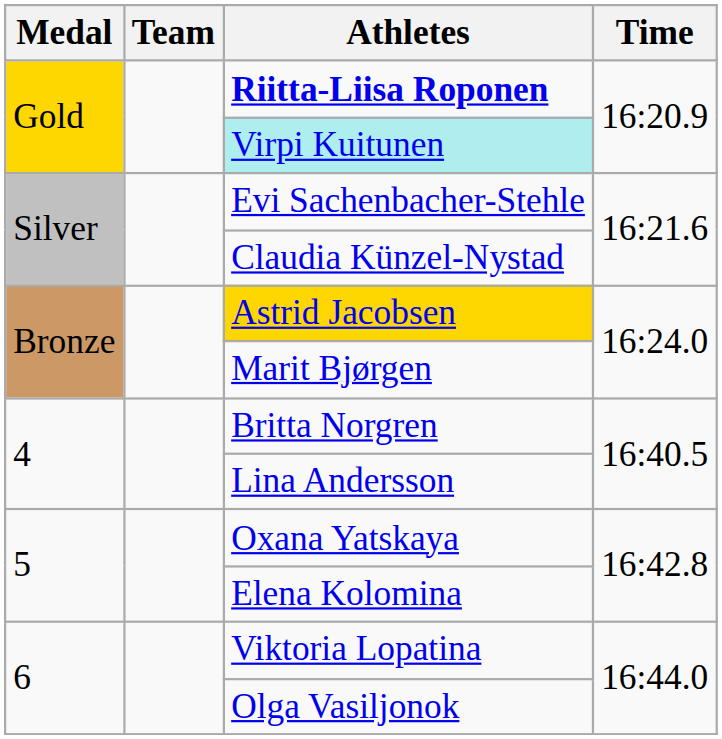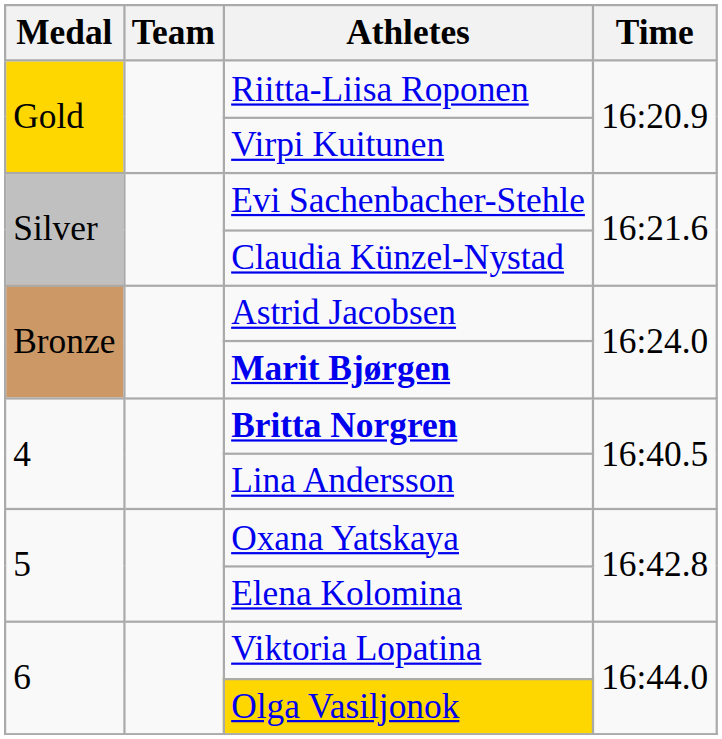(390, 88) bold -> (380, 88) normal
(338, 144) paleturquoise background -> (338, 144) no background
(344, 312) gold background -> (344, 312) no background
(331, 369) normal -> (341, 369) bold
(334, 425) normal -> (344, 425) bold
(345, 705) no background -> (345, 705) gold background
